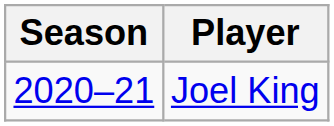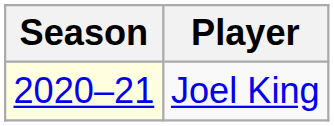(84, 90) no background -> (84, 90) lightyellow background
